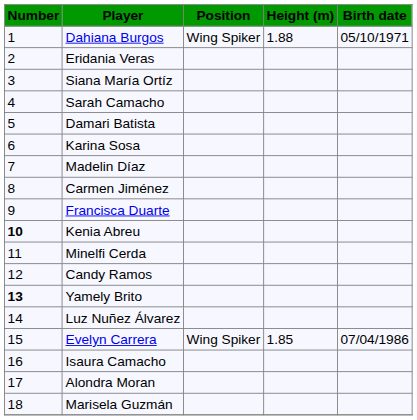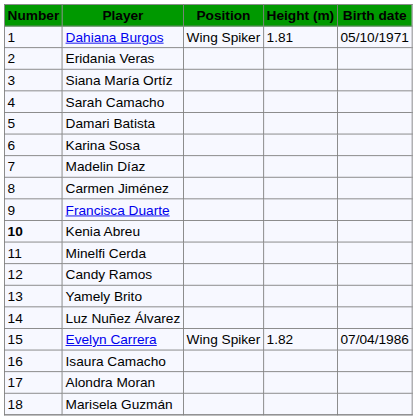(280, 37) 1.88 -> (280, 37) 1.81
(15, 296) bold -> (15, 296) normal
(280, 339) 1.85 -> (280, 339) 1.82
